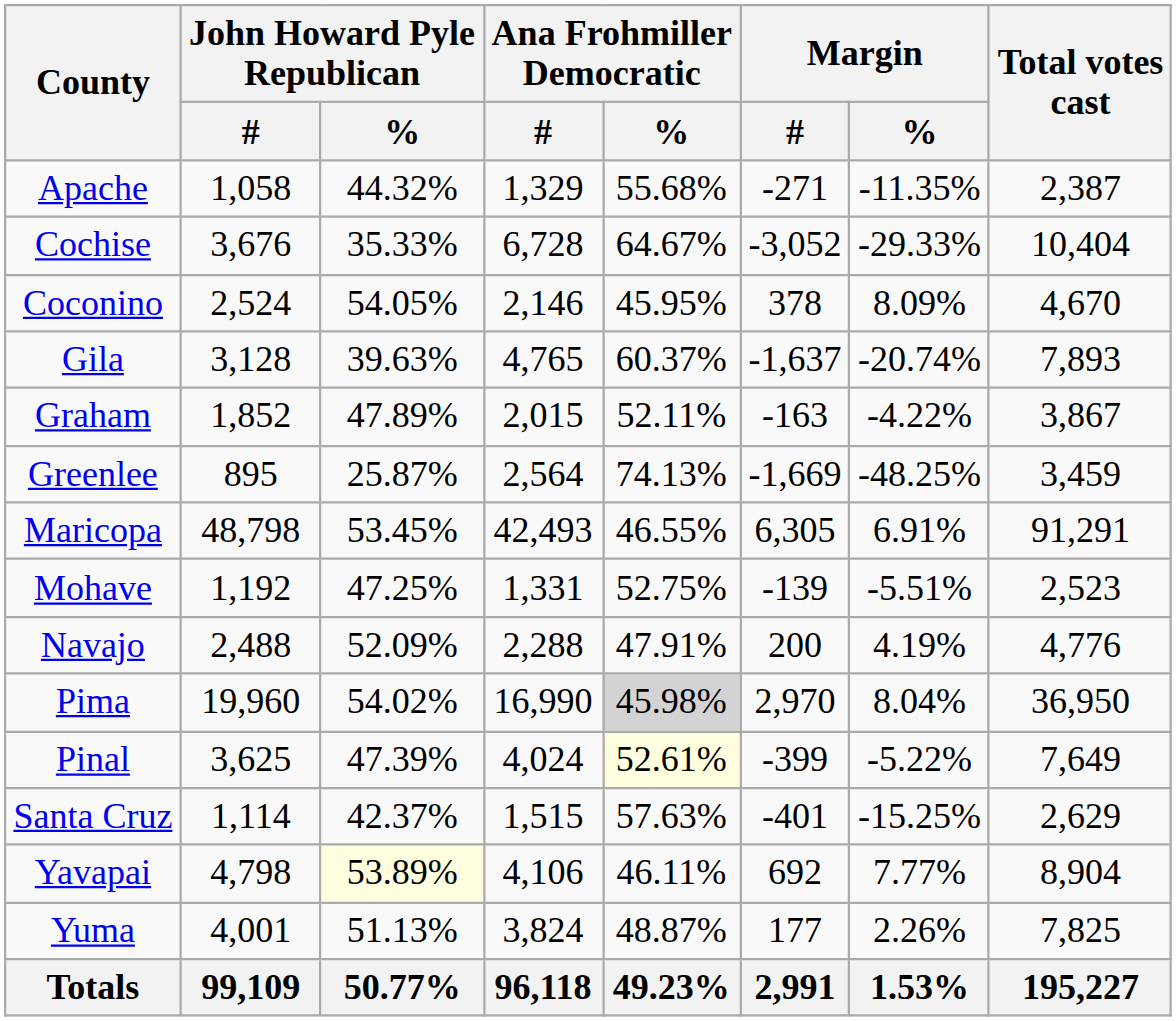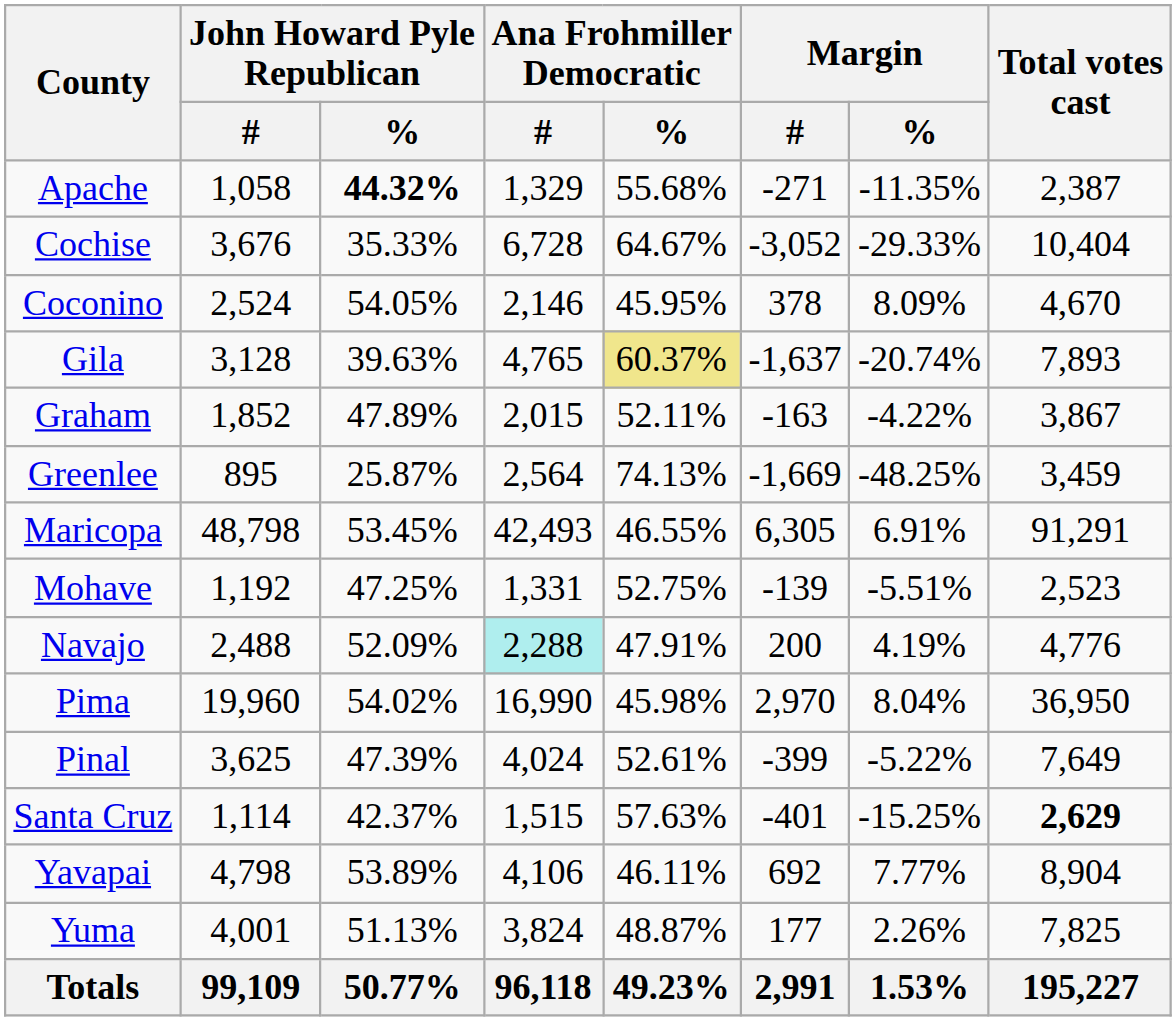(402, 187) normal -> (402, 187) bold
(671, 359) no background -> (671, 359) khaki background
(543, 644) no background -> (543, 644) paleturquoise background
(671, 701) lightgrey background -> (671, 701) no background
(671, 758) lightyellow background -> (671, 758) no background
(1081, 815) normal -> (1081, 815) bold
(402, 872) lightyellow background -> (402, 872) no background
